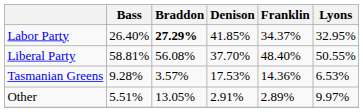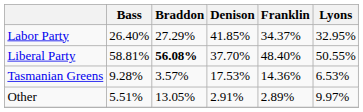(176, 35) bold -> (175, 35) normal
(175, 55) normal -> (176, 55) bold
